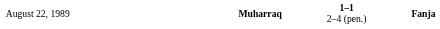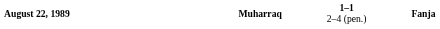(38, 13) normal -> (37, 13) bold
